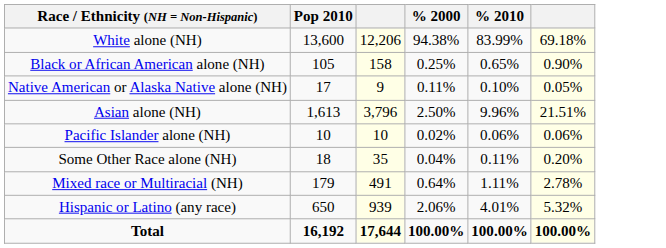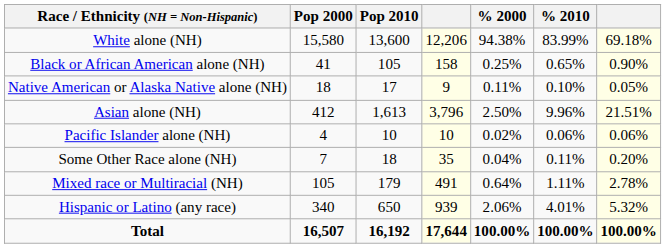+ column: (323, 16)
